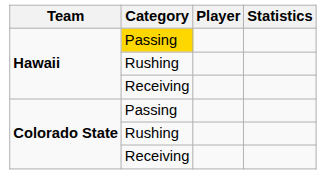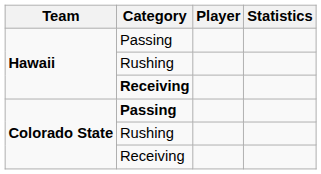(151, 40) gold background -> (146, 40) no background
(157, 86) normal -> (155, 86) bold
(151, 110) normal -> (148, 110) bold
